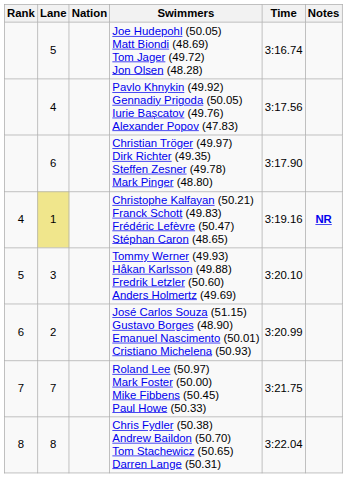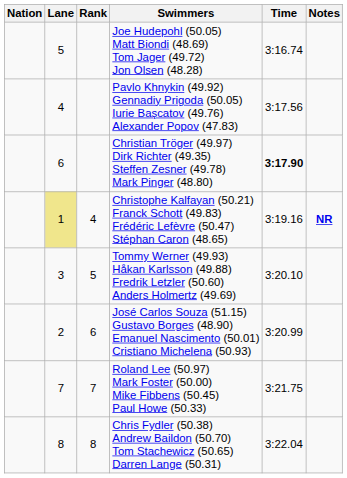columns swapped: (21, 13) <-> (89, 13)
(284, 163) normal -> (284, 163) bold
